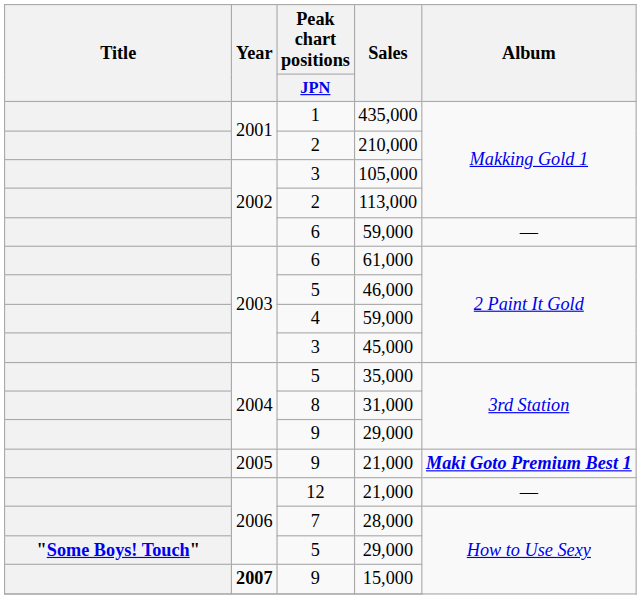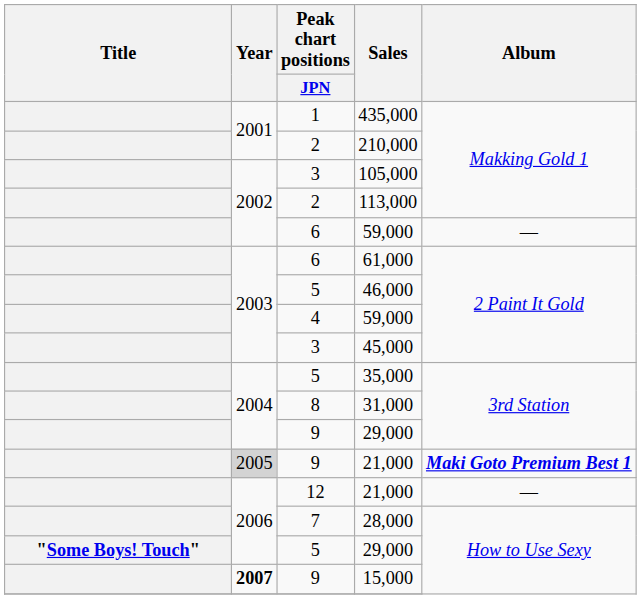(254, 463) no background -> (254, 463) lightgrey background
